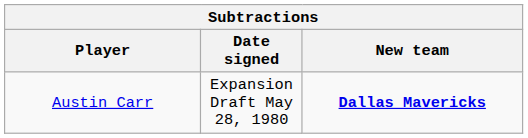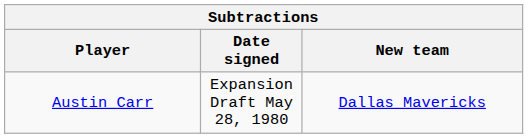(412, 102) bold -> (412, 102) normal
